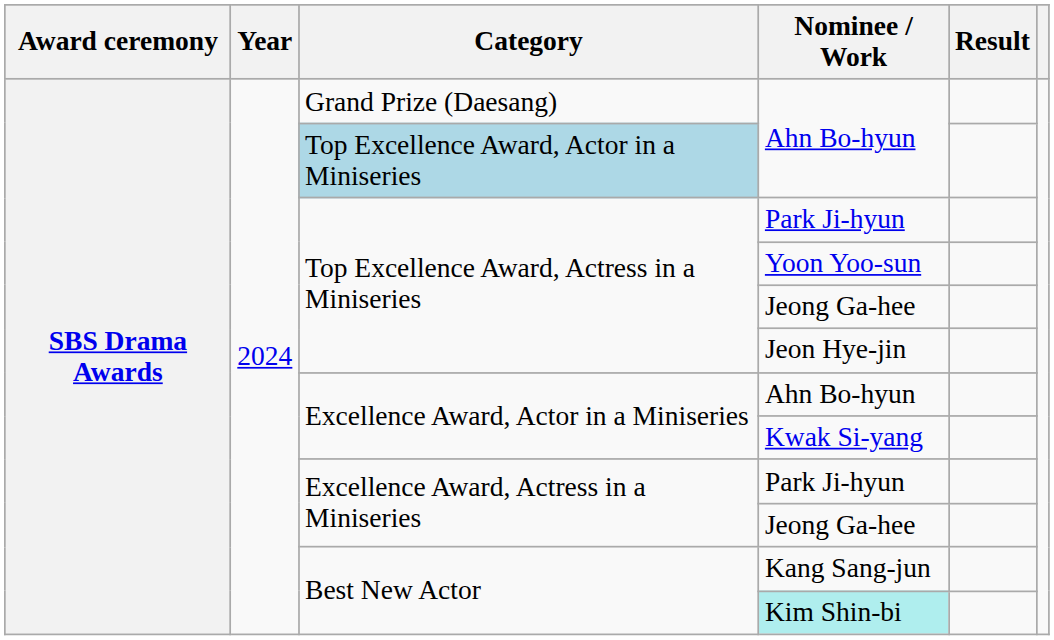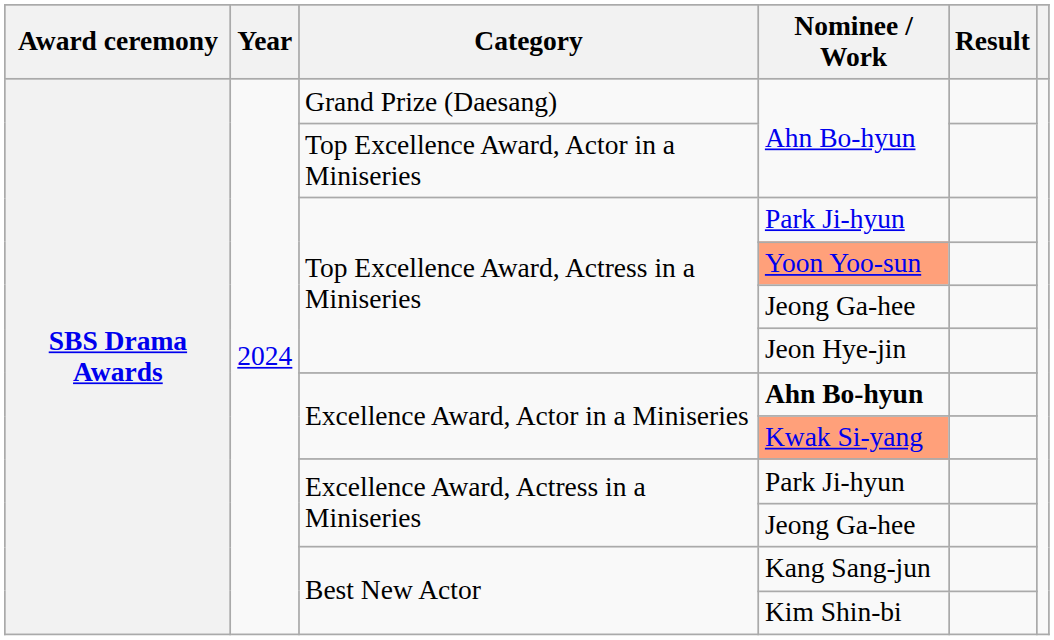(490, 160) lightblue background -> (490, 160) no background
(843, 262) no background -> (843, 262) lightsalmon background
(840, 393) normal -> (844, 393) bold
(844, 437) no background -> (844, 437) lightsalmon background
(833, 611) paleturquoise background -> (833, 611) no background
